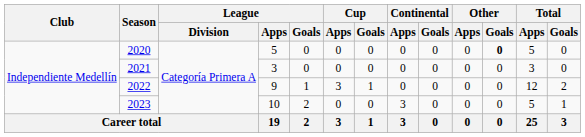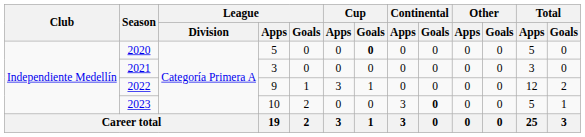(371, 50) normal -> (371, 50) bold
(500, 50) bold -> (500, 50) normal
(435, 104) normal -> (435, 104) bold
